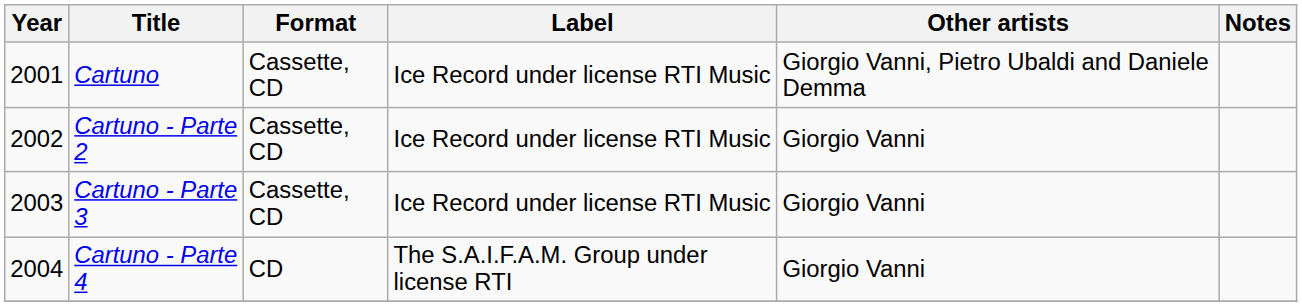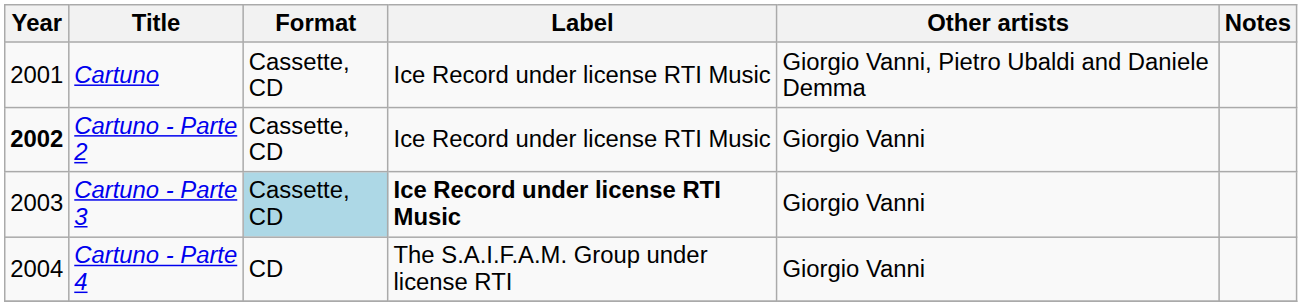(37, 139) normal -> (37, 139) bold
(299, 203) no background -> (299, 203) lightblue background
(582, 203) normal -> (557, 203) bold
